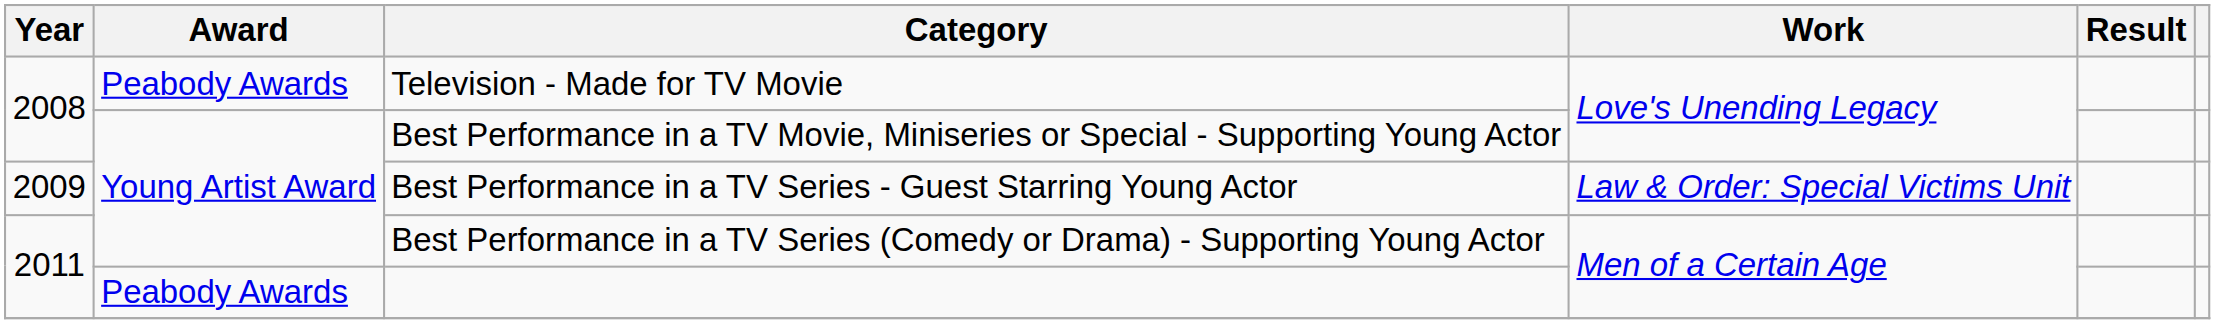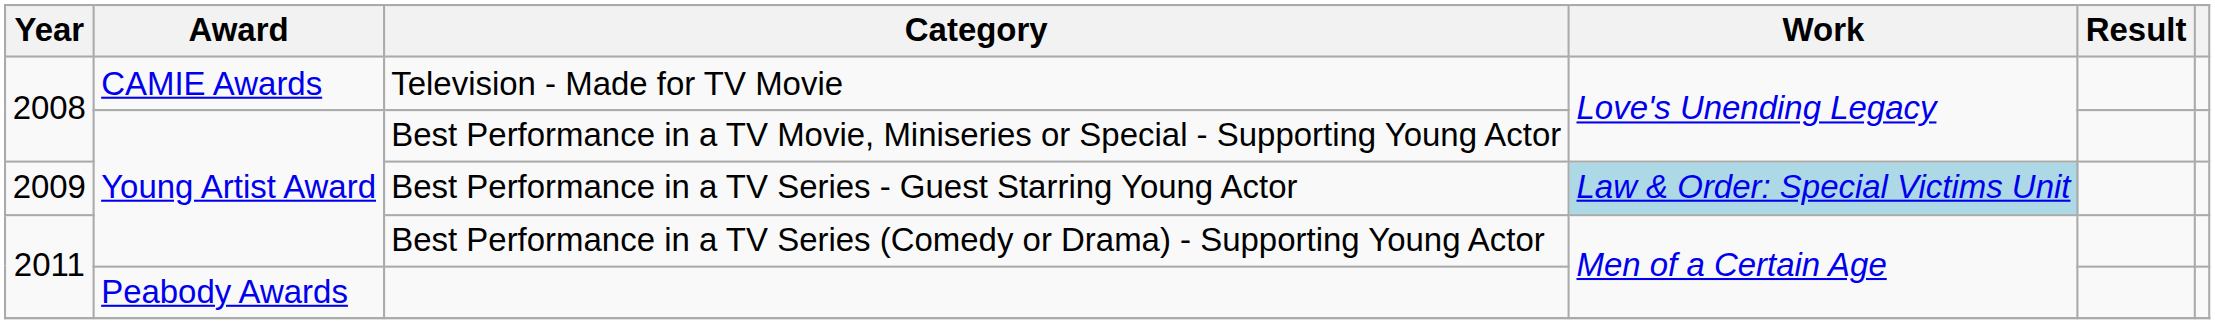(225, 82) Peabody Awards -> (212, 82) CAMIE Awards
(1823, 187) no background -> (1823, 187) lightblue background
